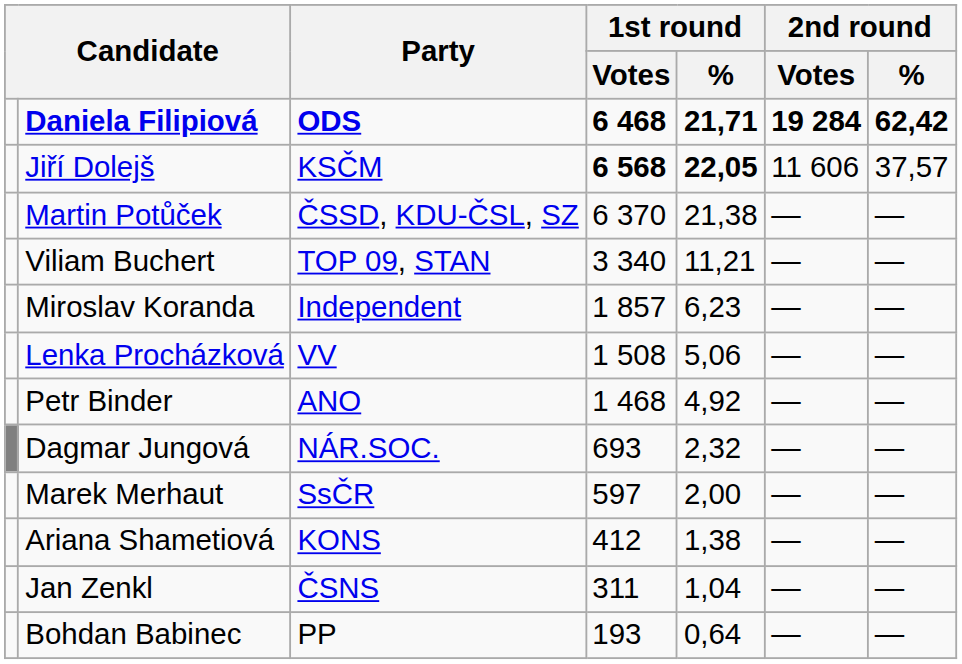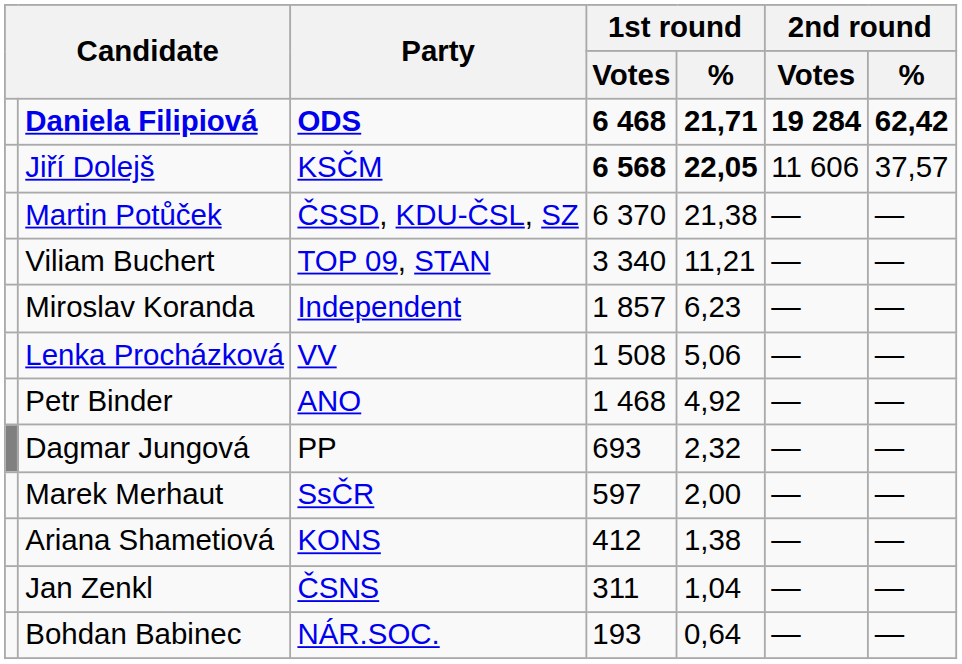(369, 448) NÁR.SOC. -> (317, 448) PP
(317, 634) PP -> (369, 634) NÁR.SOC.
